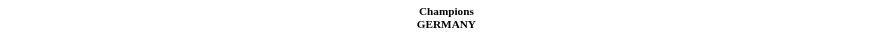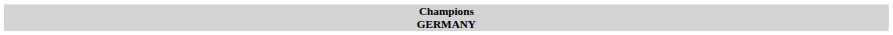(446, 17) no background -> (446, 17) lightgrey background
